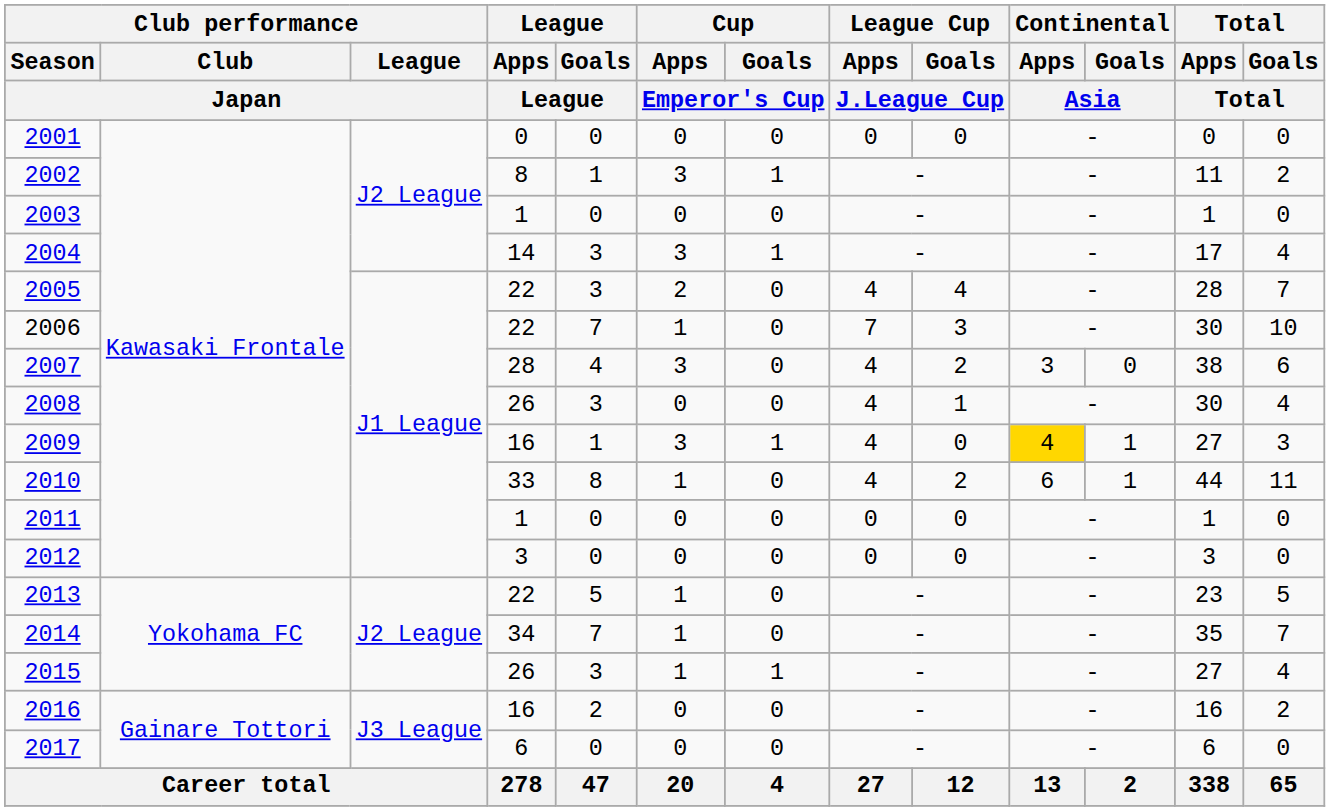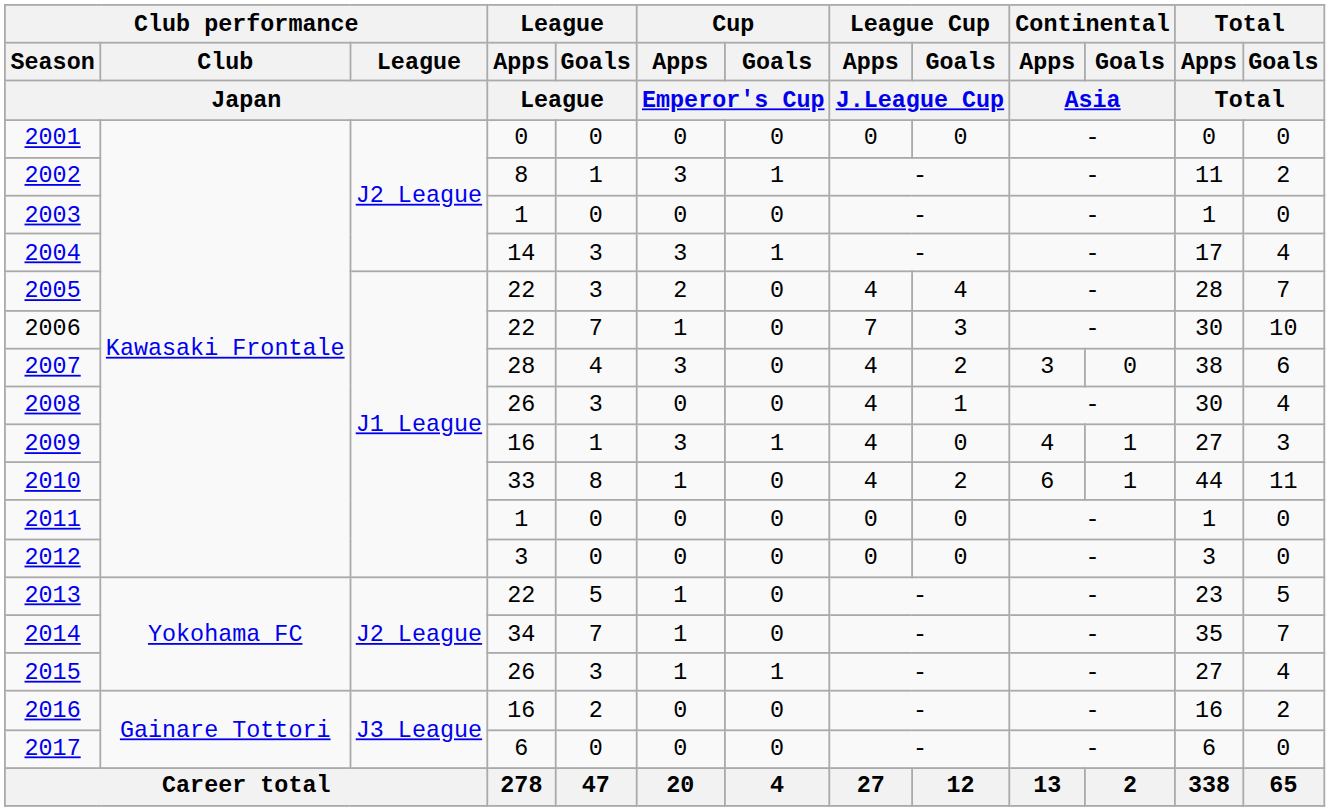(1047, 443) gold background -> (1047, 443) no background
